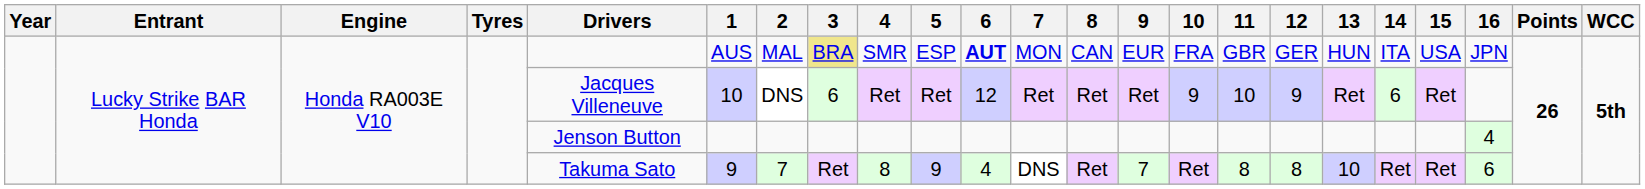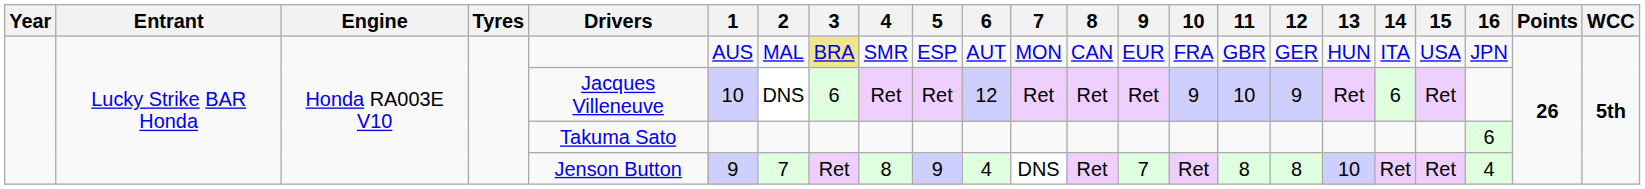(986, 52) bold -> (986, 52) normal
(617, 137) Jenson Button -> (618, 137) Takuma Sato
(1489, 137) 4 -> (1489, 137) 6
(617, 169) Takuma Sato -> (618, 169) Jenson Button
(1489, 169) 6 -> (1489, 169) 4
